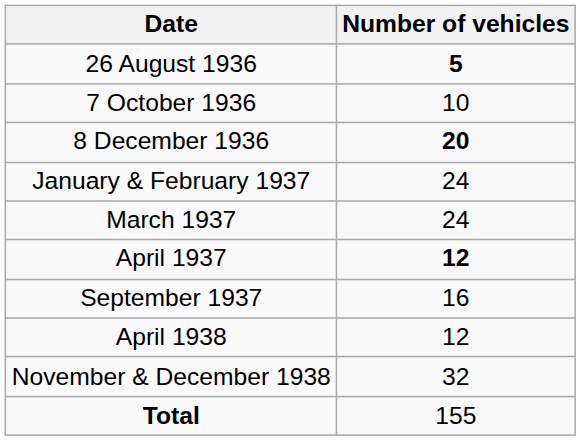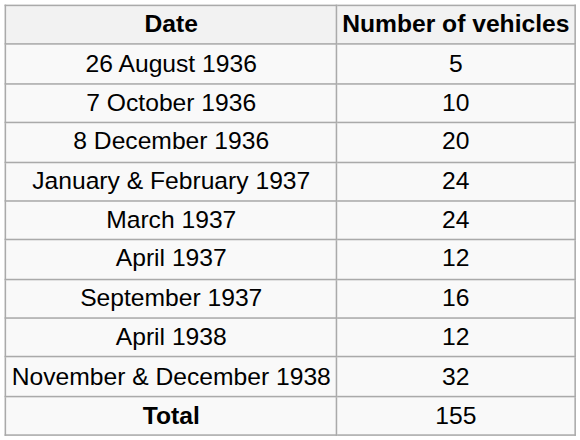(456, 63) bold -> (456, 63) normal
(456, 141) bold -> (456, 141) normal
(456, 259) bold -> (456, 259) normal
